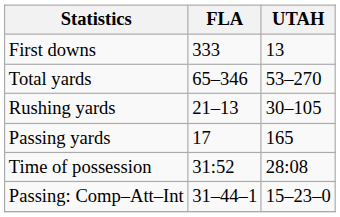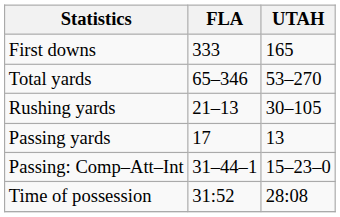(275, 49) 13 -> (280, 49) 165
(280, 137) 165 -> (275, 137) 13
rows swapped: (96, 196) <-> (80, 166)
